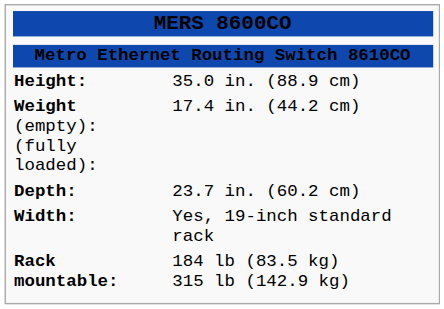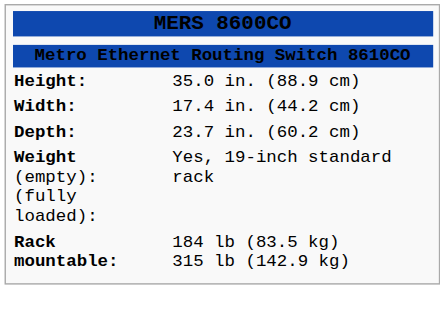(56, 137) Weight (empty): (fully loaded): -> (45, 108) Width:
(45, 218) Width: -> (56, 188) Weight (empty): (fully loaded):
